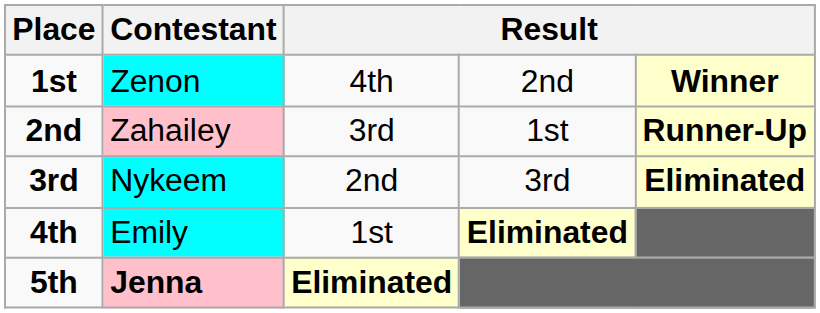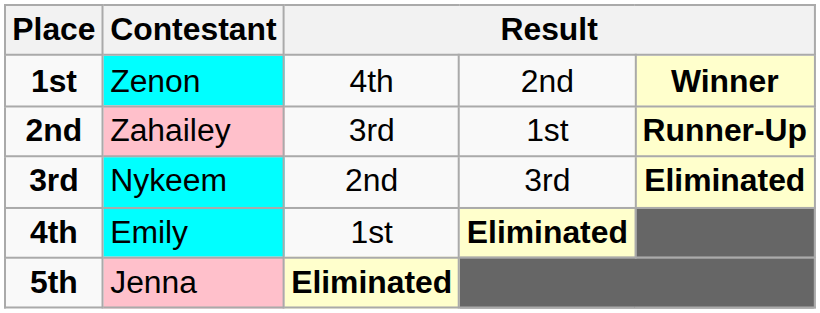(156, 282) bold -> (154, 282) normal
